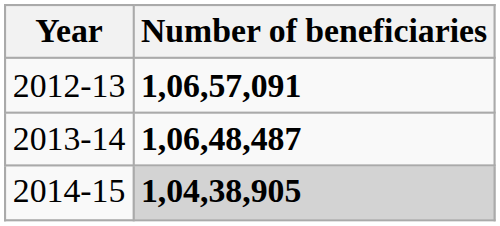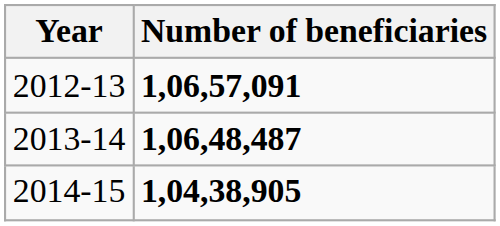(221, 191) lightgrey background -> (221, 191) no background
